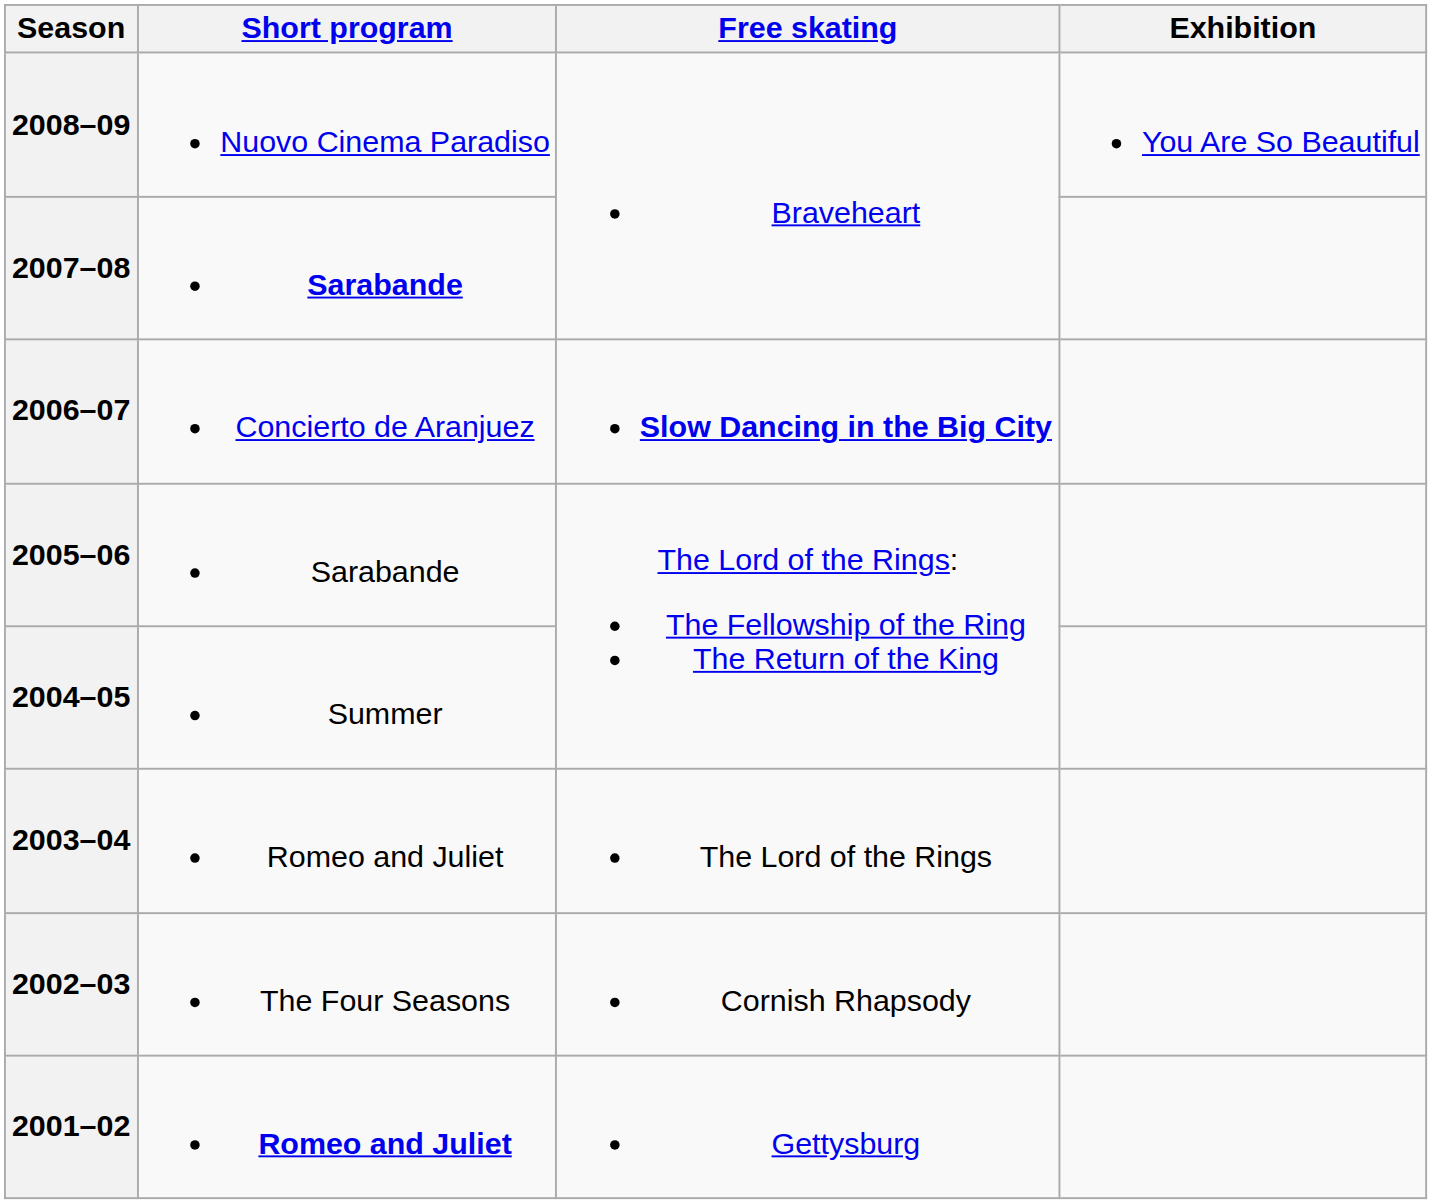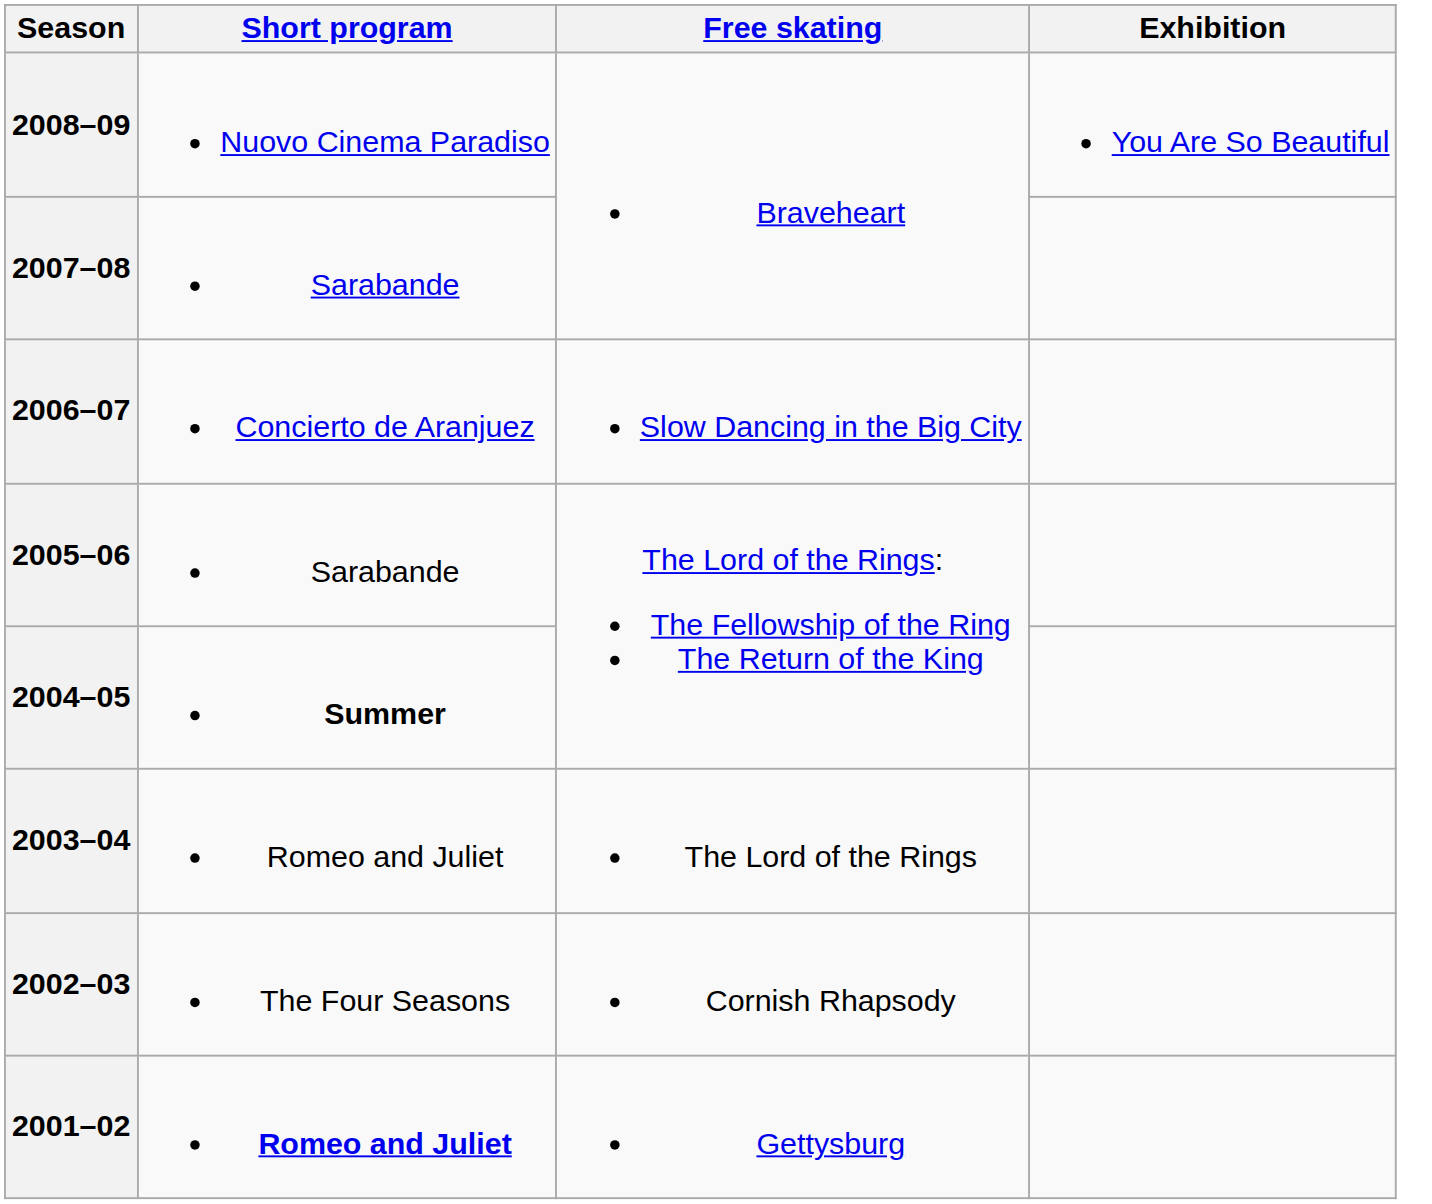(347, 285) bold -> (347, 285) normal
(808, 428) bold -> (793, 428) normal
(347, 715) normal -> (347, 715) bold
